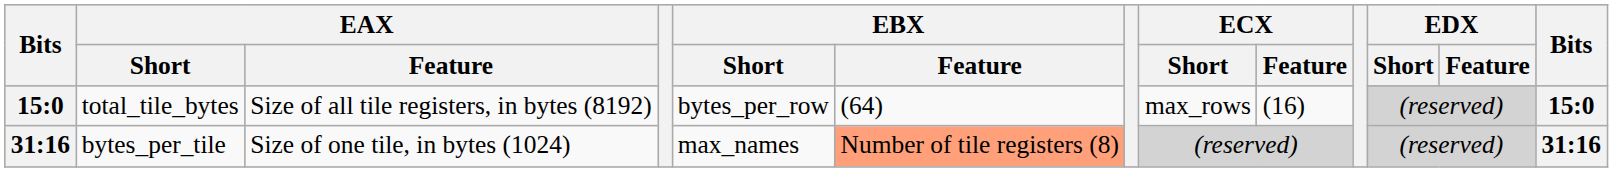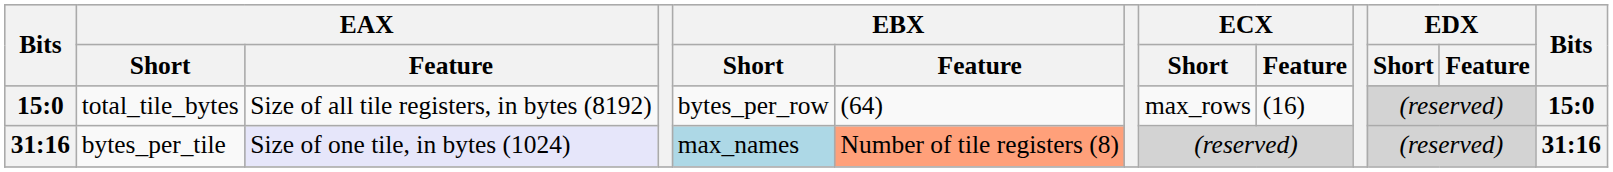(410, 145) no background -> (410, 145) lavender background
(738, 145) no background -> (738, 145) lightblue background
